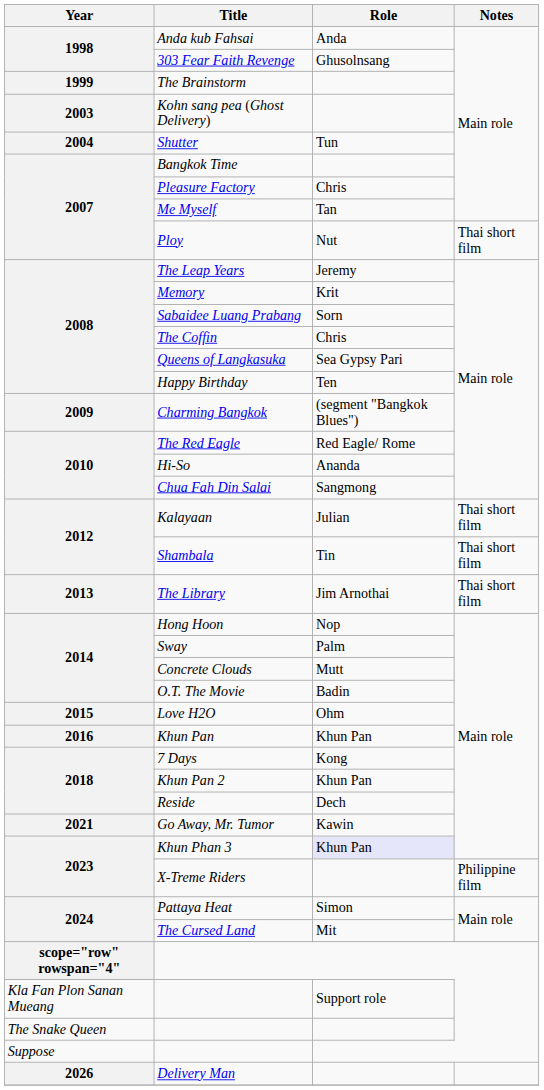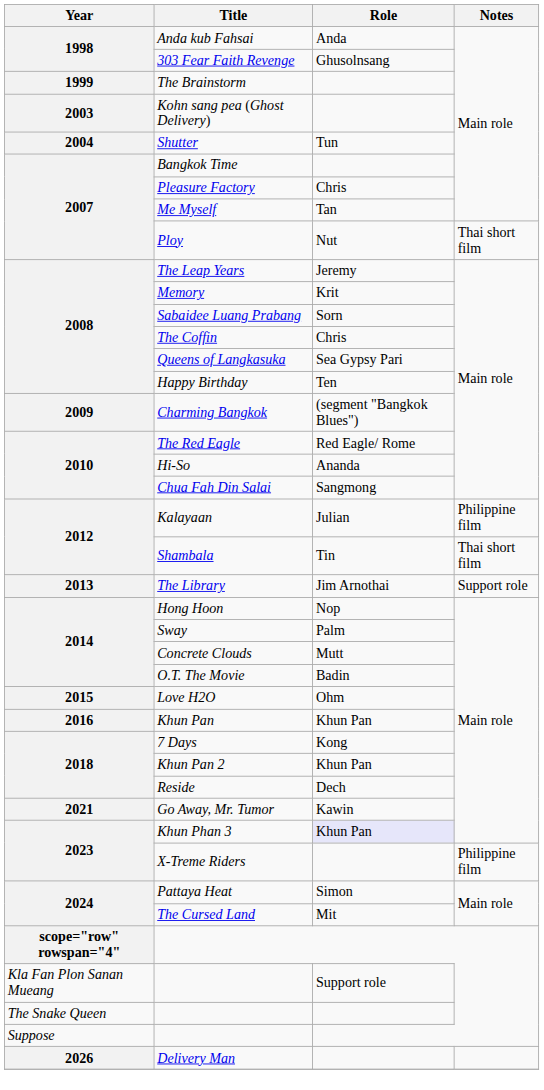(486, 517) Thai short film -> (487, 517) Philippine film
(486, 594) Thai short film -> (493, 586) Support role
